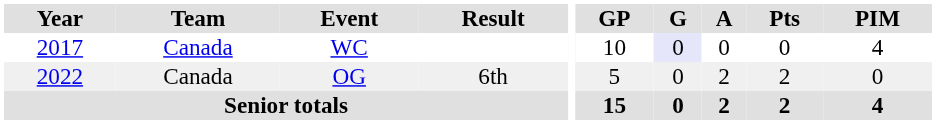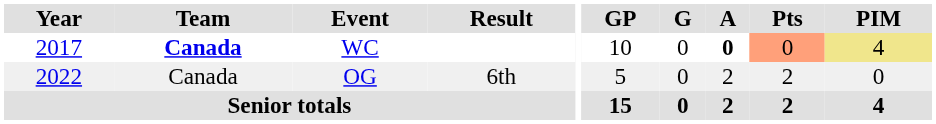(198, 47) normal -> (203, 47) bold
(678, 47) lavender background -> (683, 47) no background
(724, 47) normal -> (728, 47) bold
(785, 47) no background -> (787, 47) lightsalmon background
(878, 47) no background -> (879, 47) khaki background
